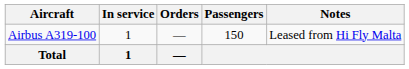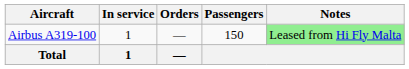(335, 34) no background -> (335, 34) lightgreen background
